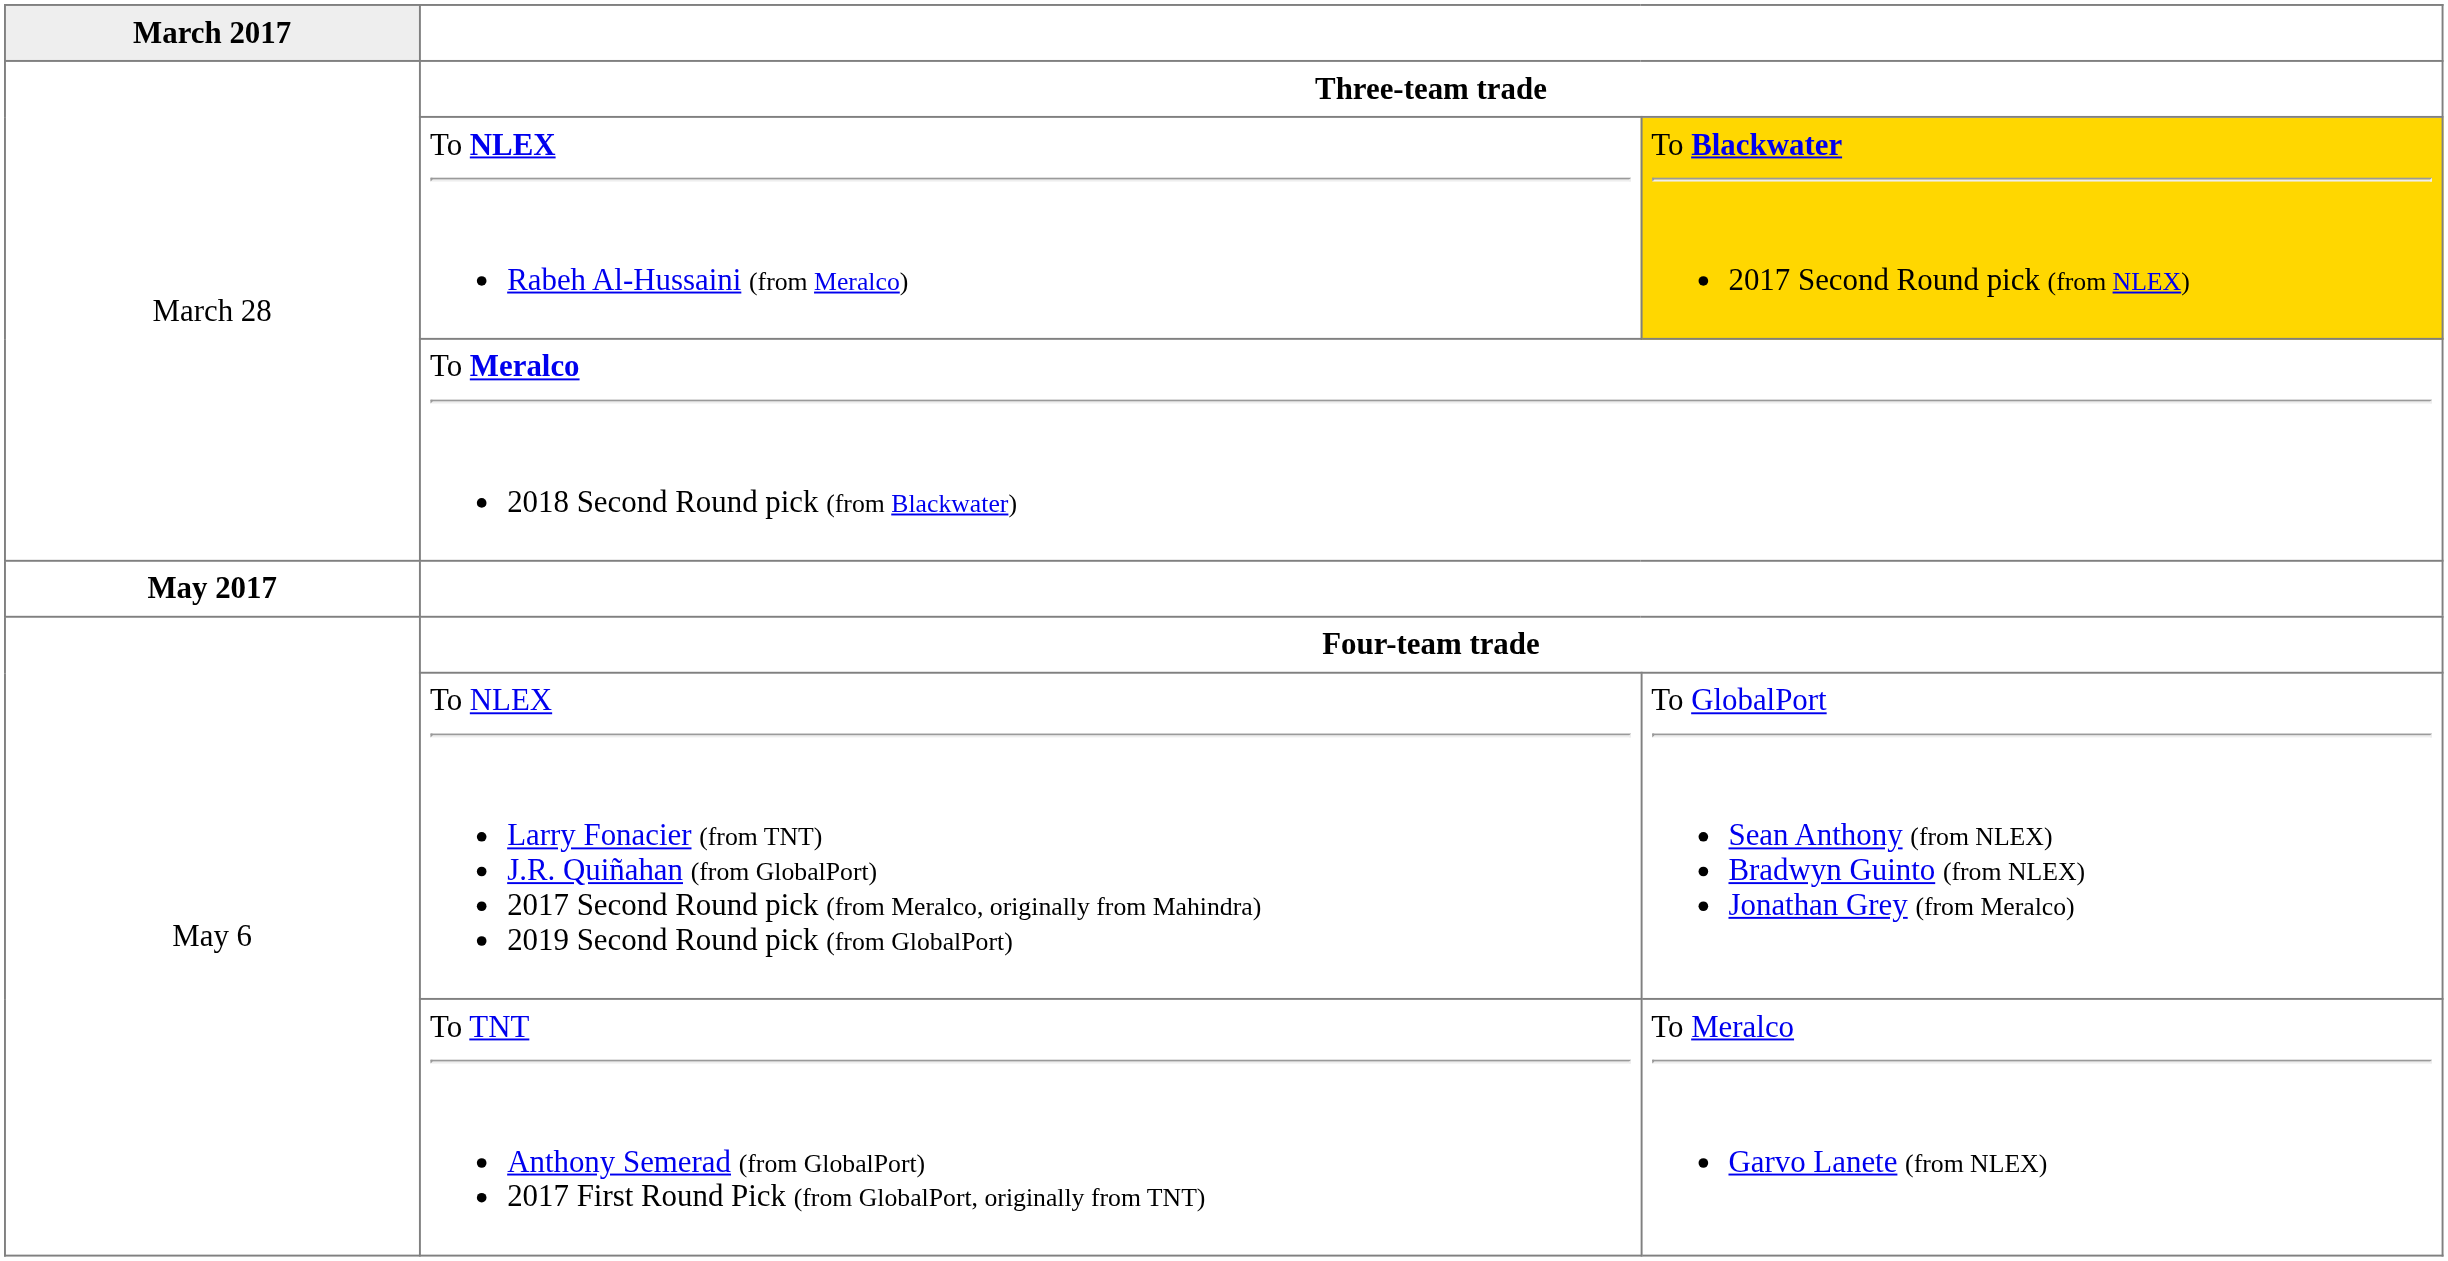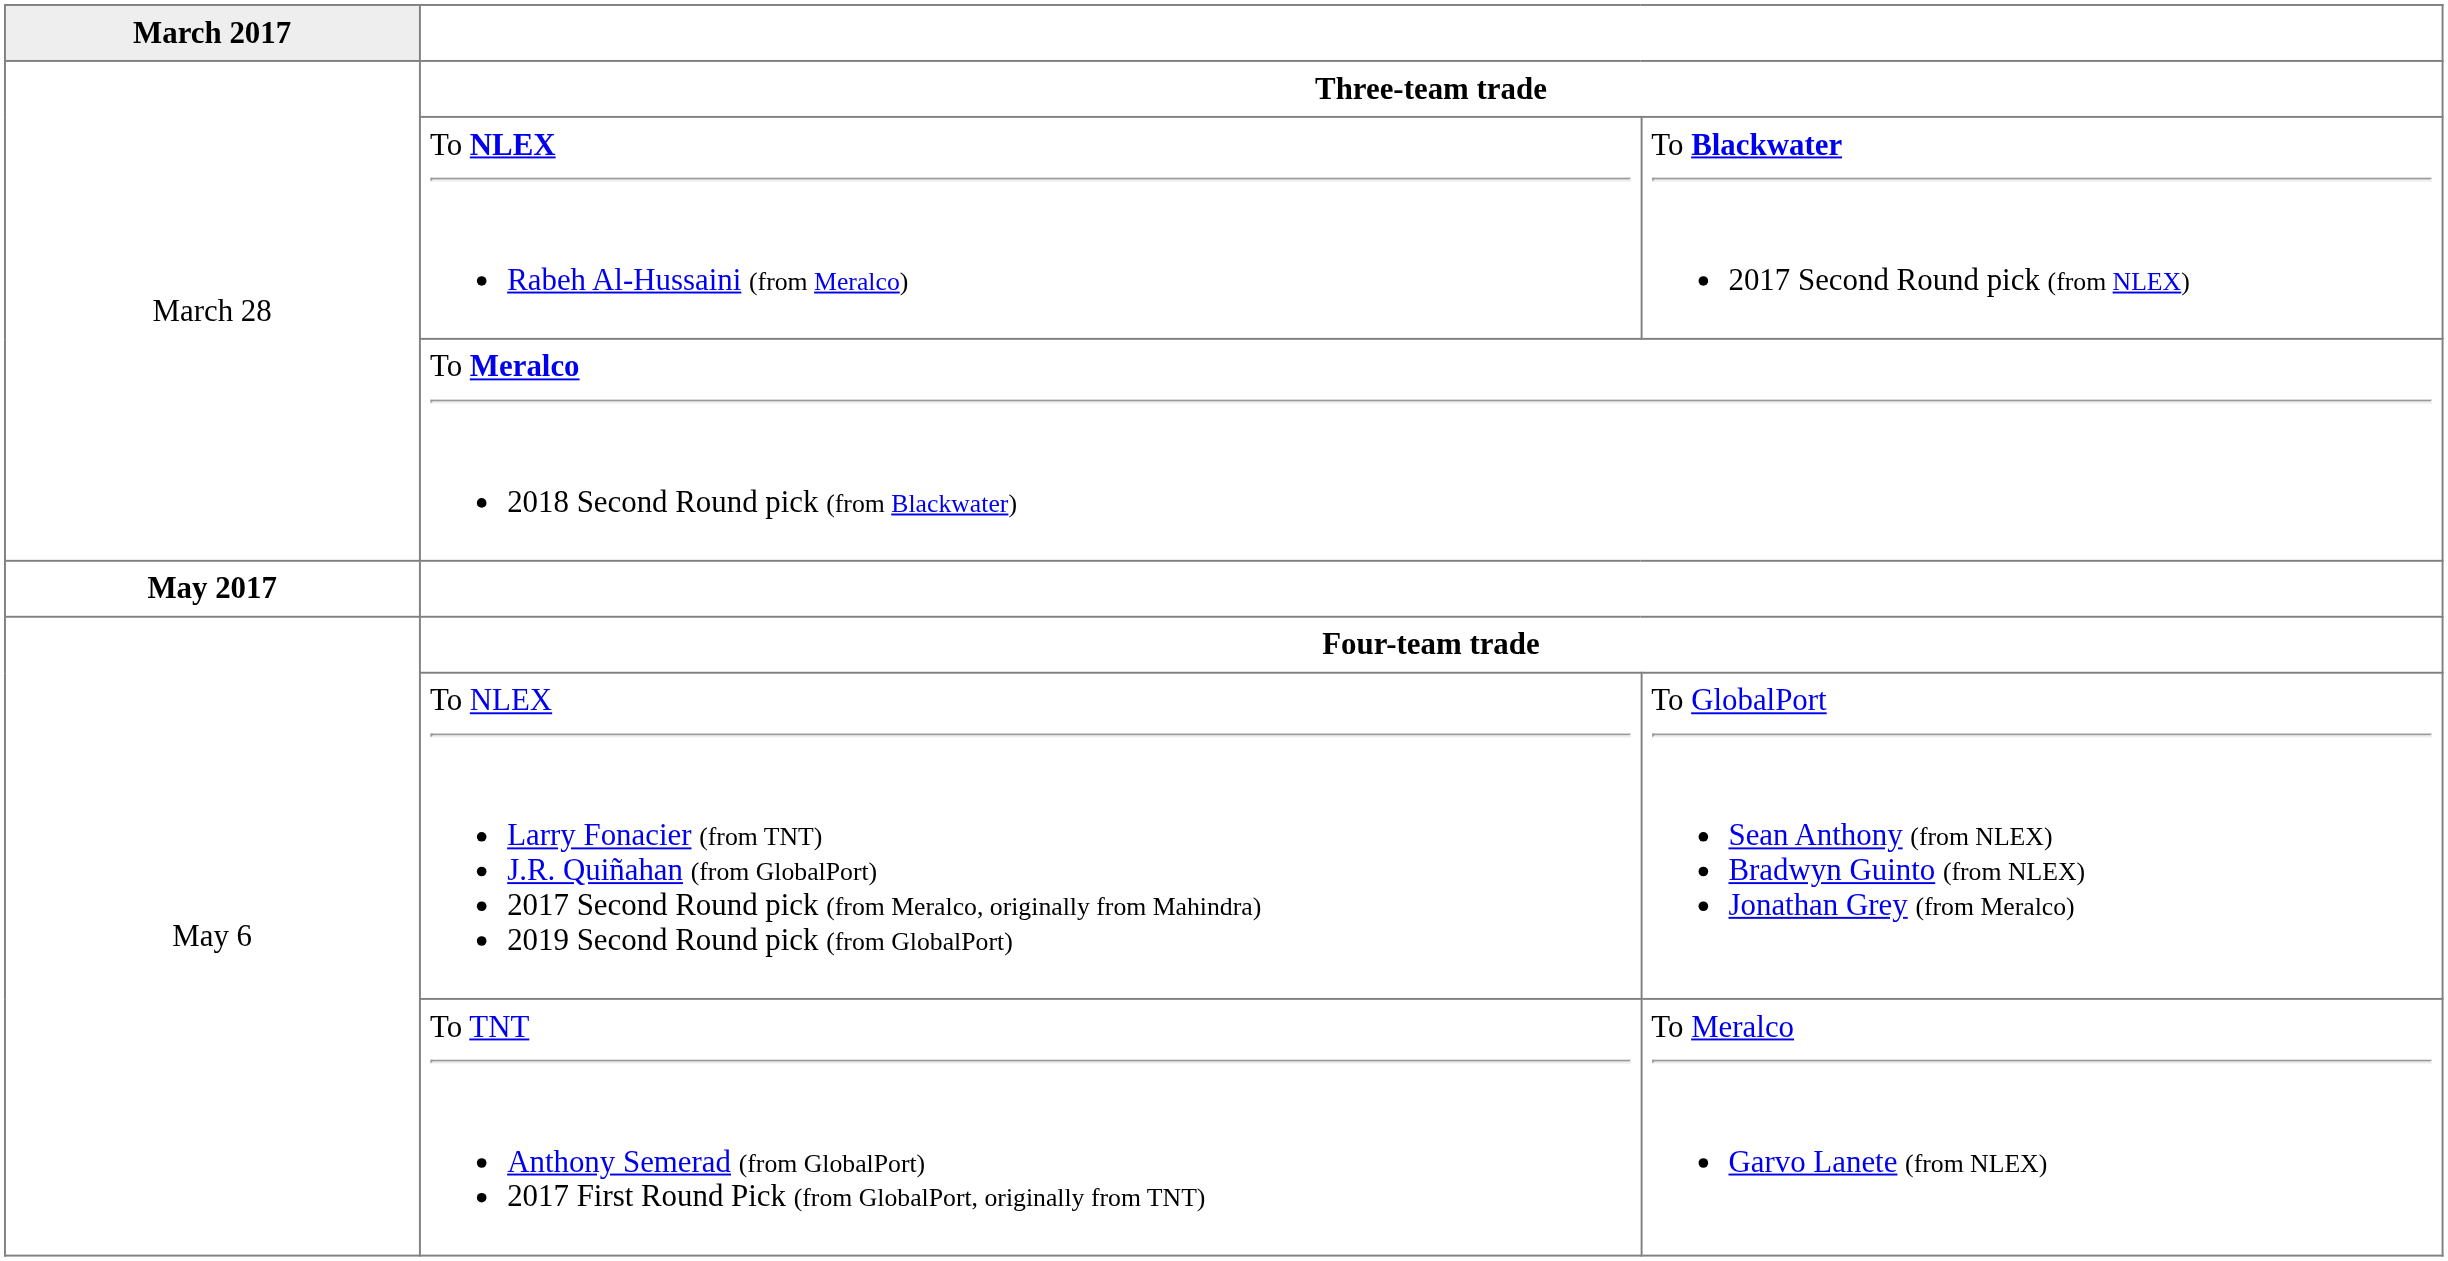(2042, 212) gold background -> (2042, 212) no background
